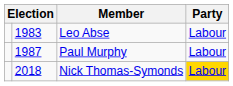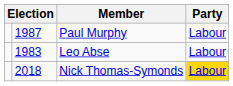rows swapped: (84, 33) <-> (93, 52)
